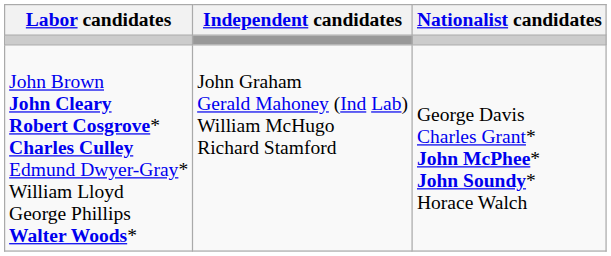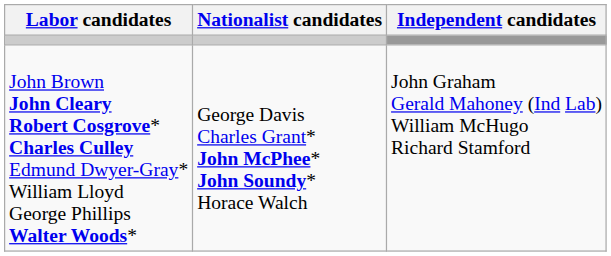columns swapped: (509, 19) <-> (303, 19)
